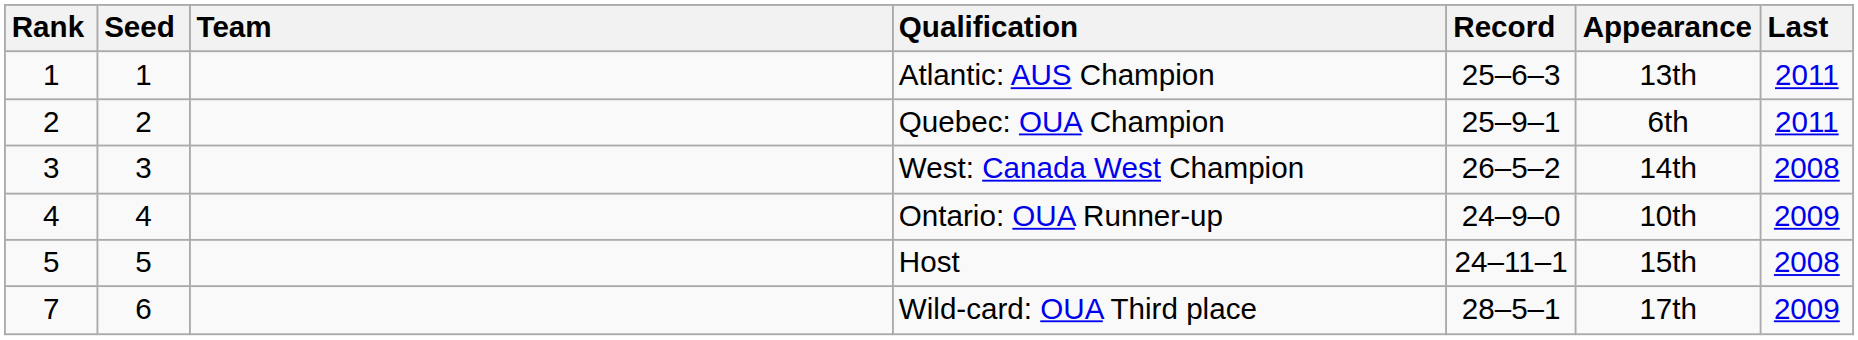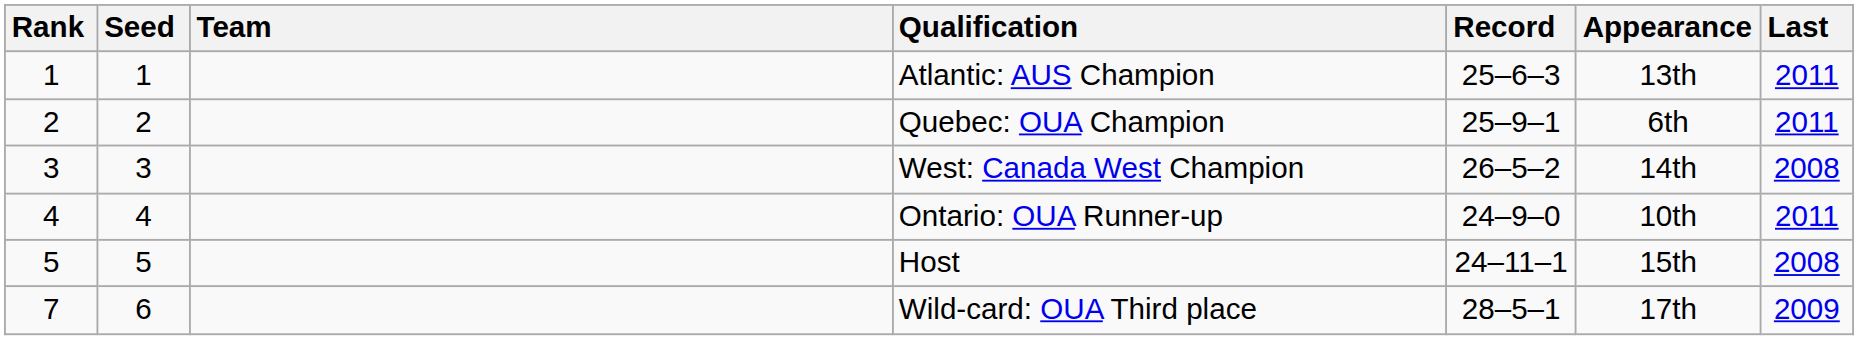(1807, 215) 2009 -> (1807, 215) 2011
